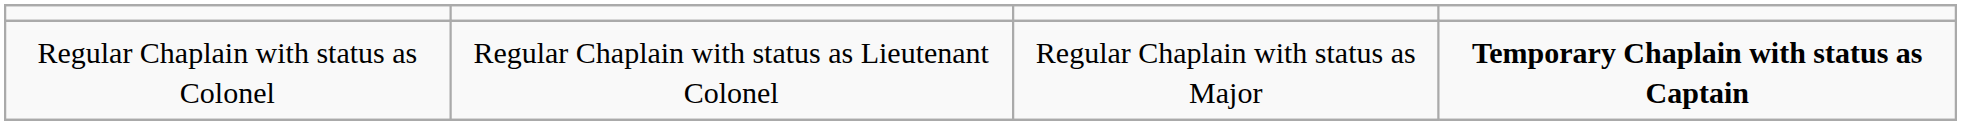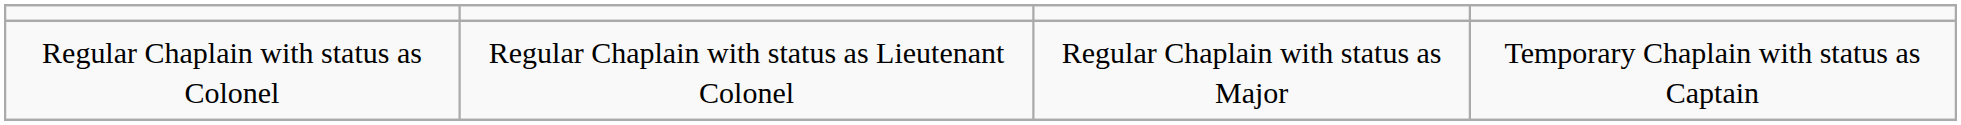(1697, 69) bold -> (1712, 72) normal
